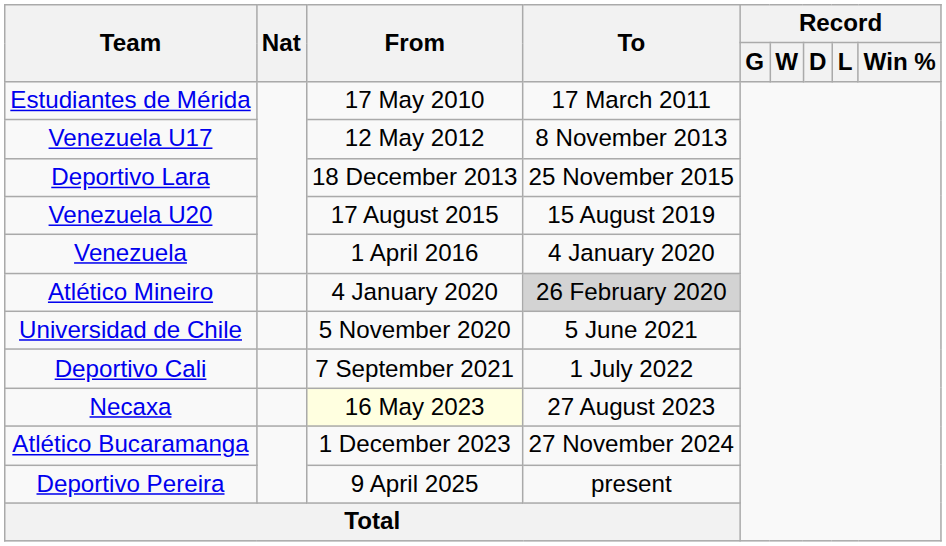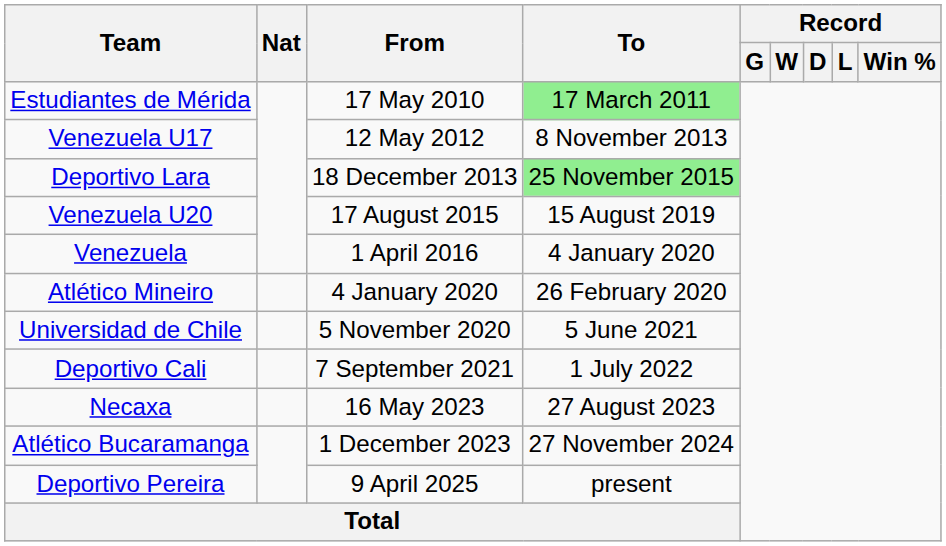(631, 100) no background -> (631, 100) lightgreen background
(631, 176) no background -> (631, 176) lightgreen background
(631, 291) lightgrey background -> (631, 291) no background
(415, 406) lightyellow background -> (415, 406) no background
